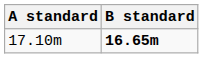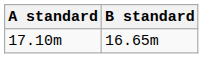(132, 41) bold -> (132, 41) normal
